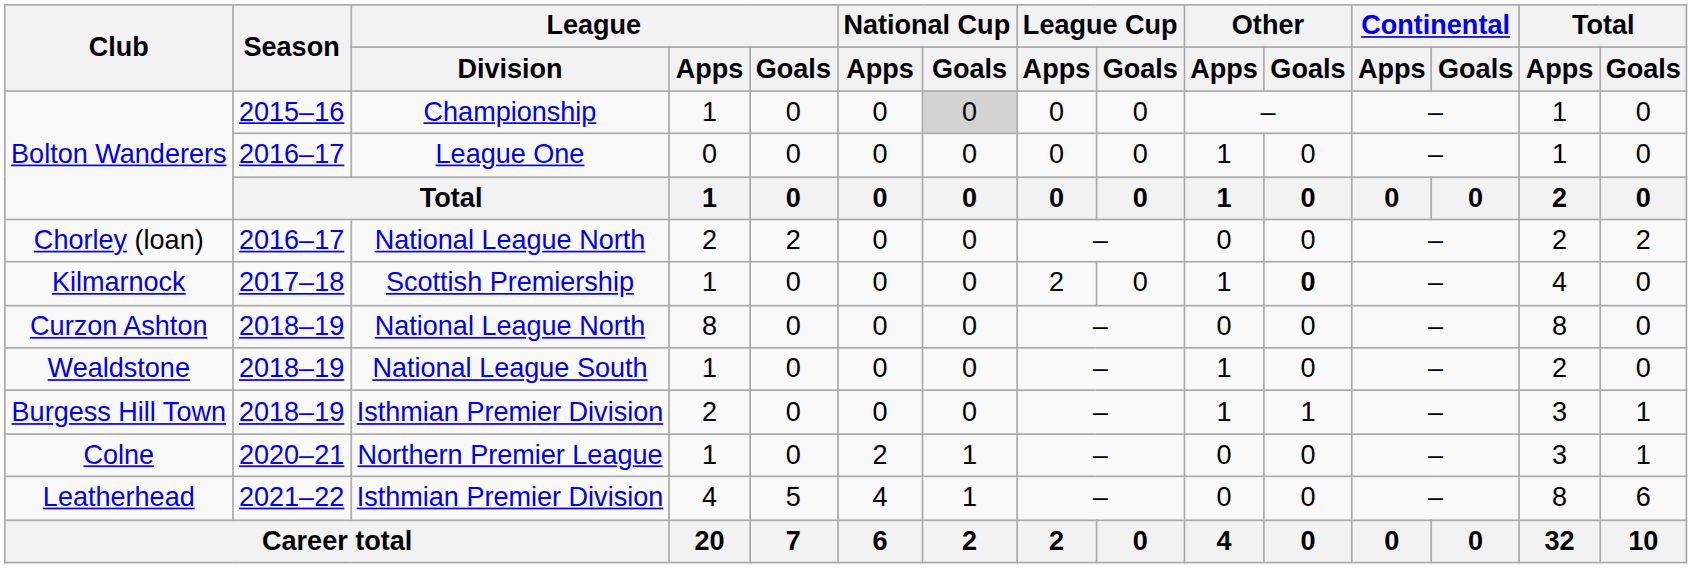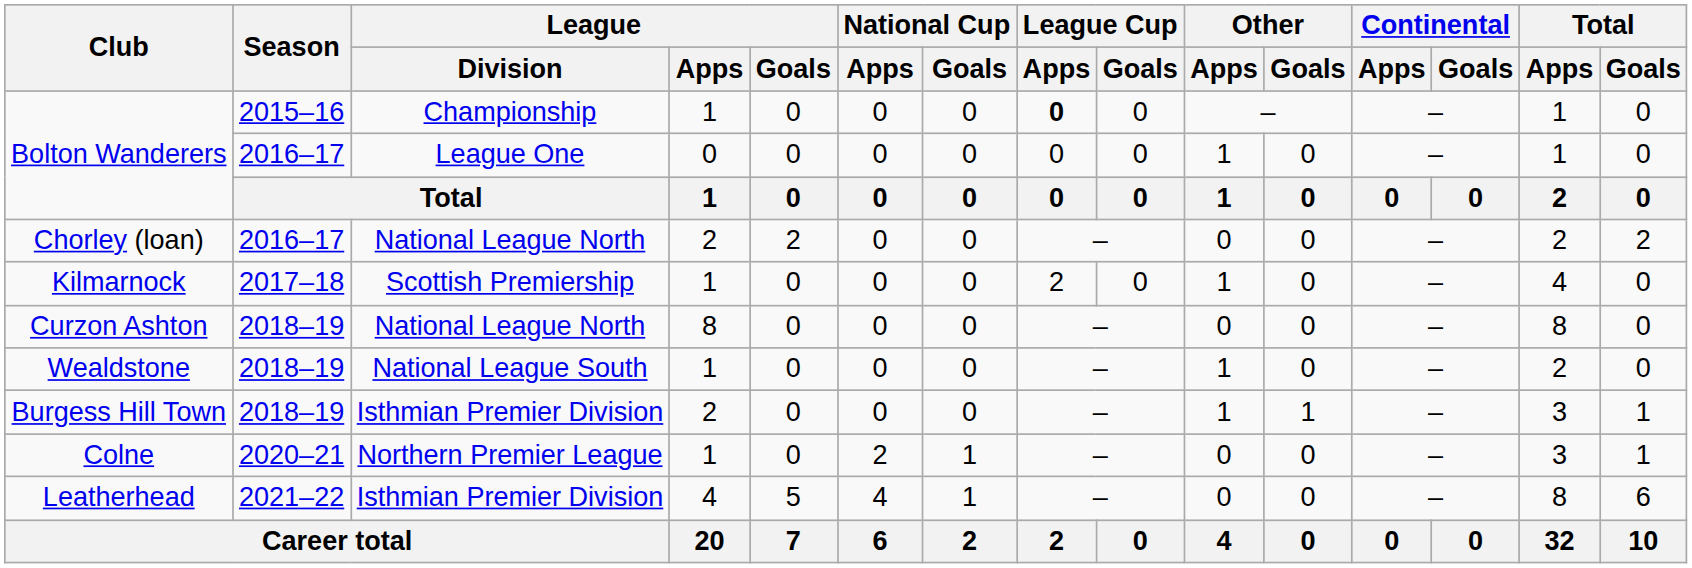(970, 111) lightgrey background -> (970, 111) no background
(1056, 111) normal -> (1056, 111) bold
(1308, 283) bold -> (1308, 283) normal
